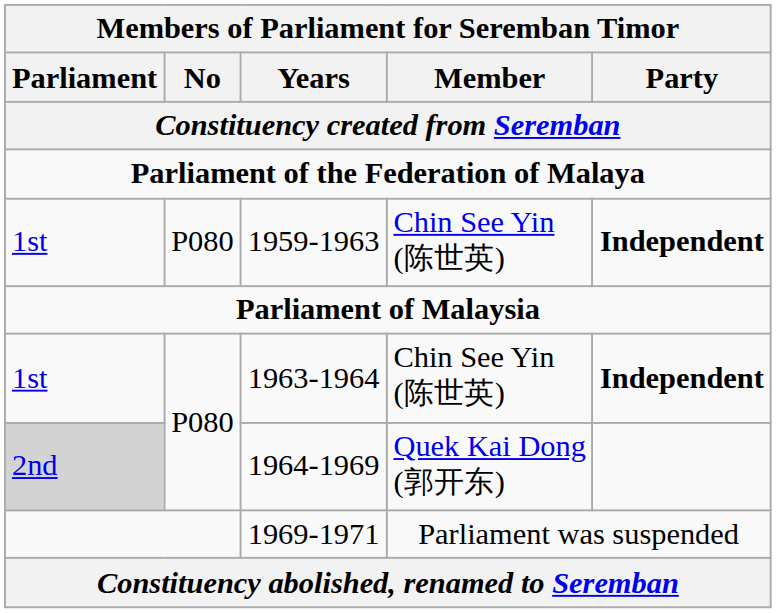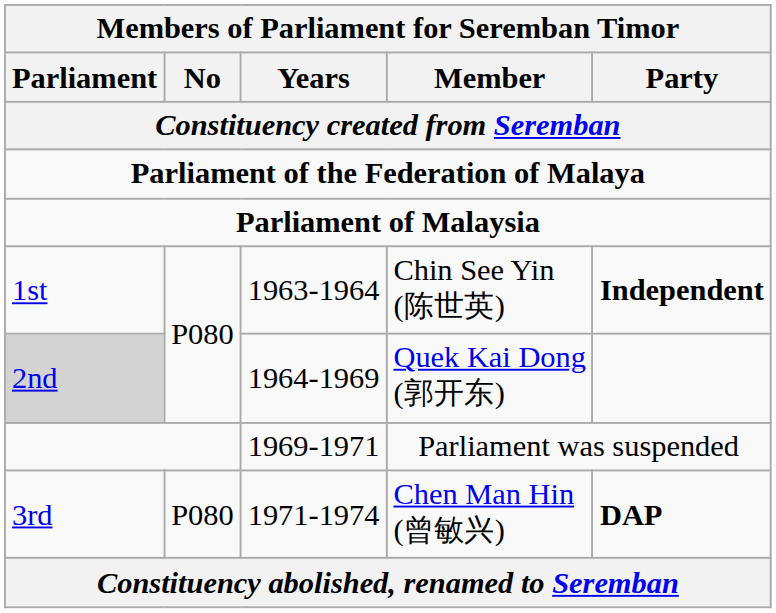- row: (314, 241)
+ row: (314, 514)
